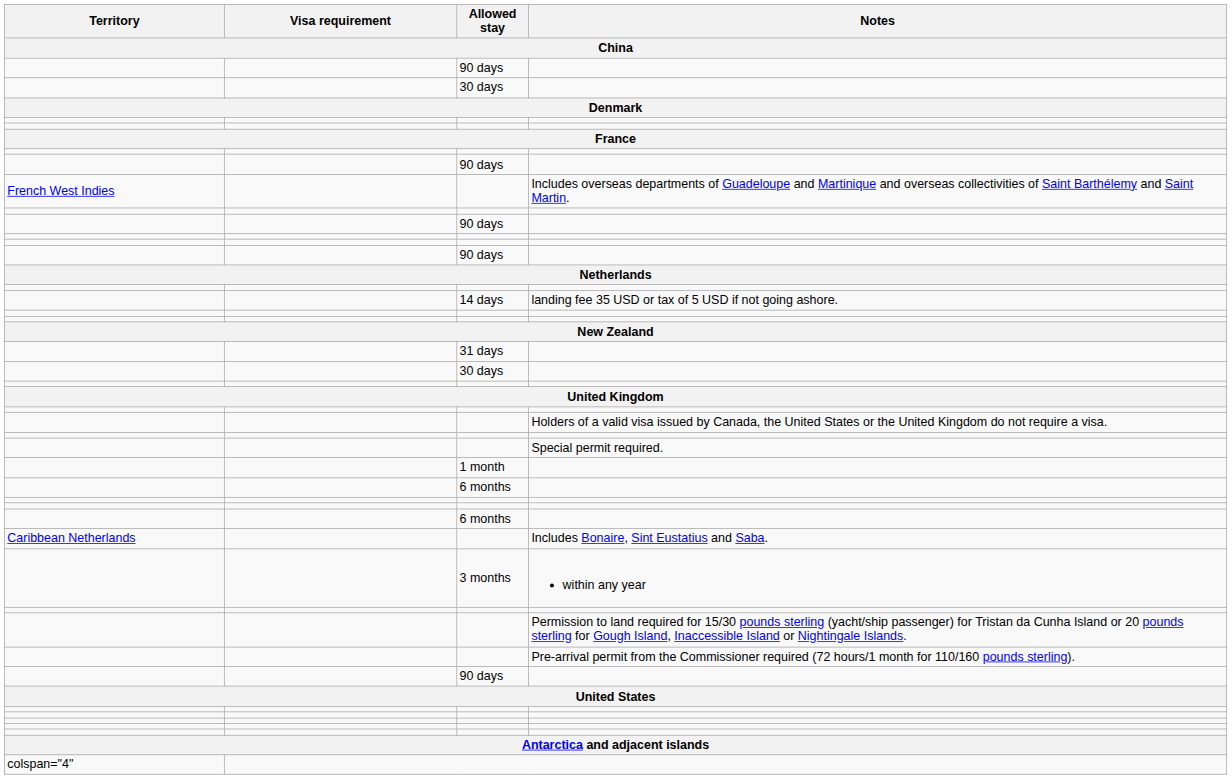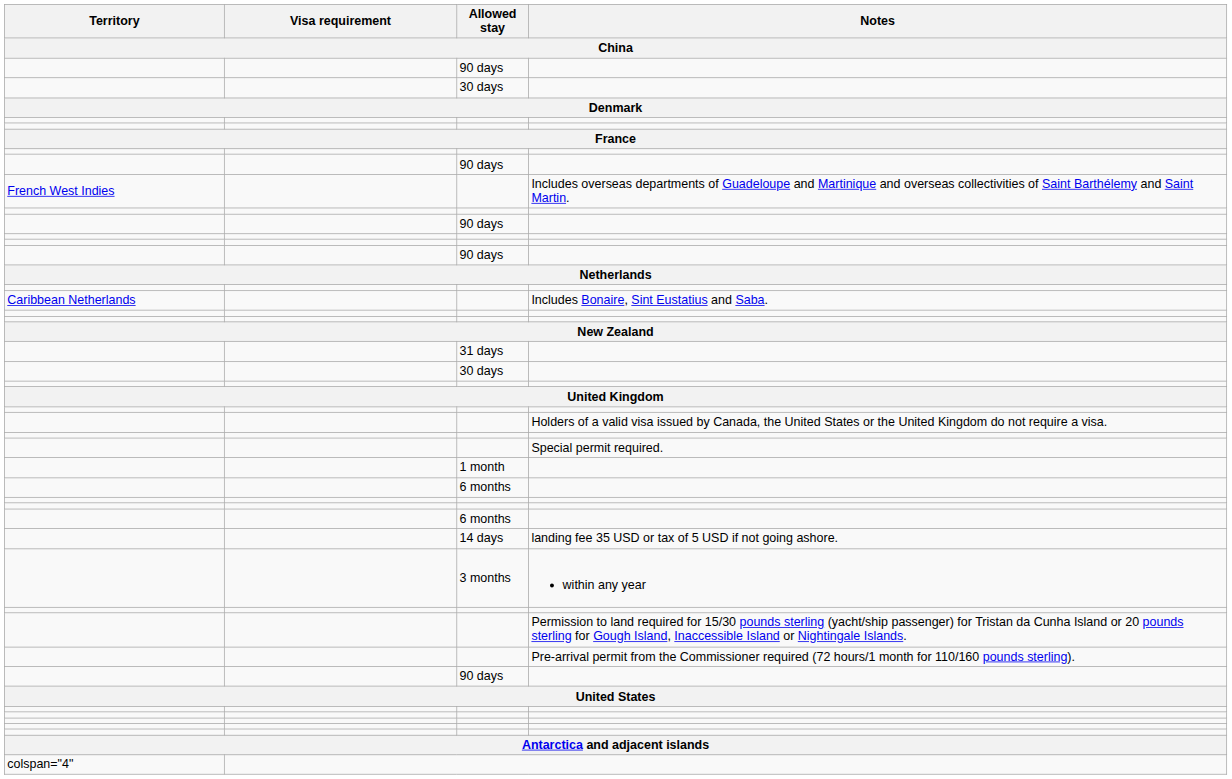rows swapped: (493, 539) <-> (481, 300)
